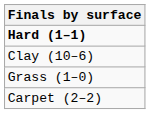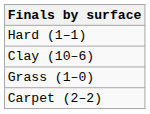(47, 35) bold -> (47, 35) normal
